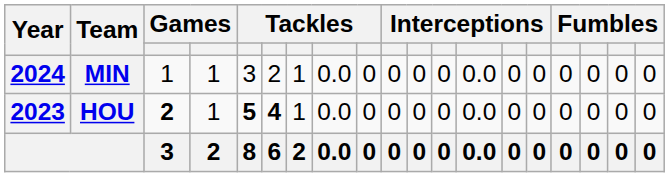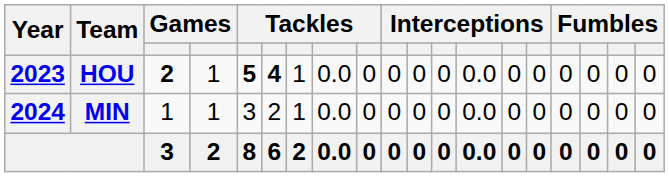rows swapped: (107, 112) <-> (107, 74)
